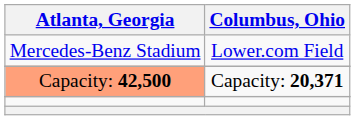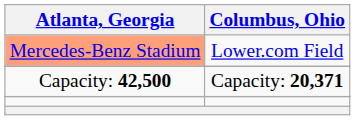(105, 50) no background -> (105, 50) lightsalmon background
(105, 81) lightsalmon background -> (105, 81) no background
